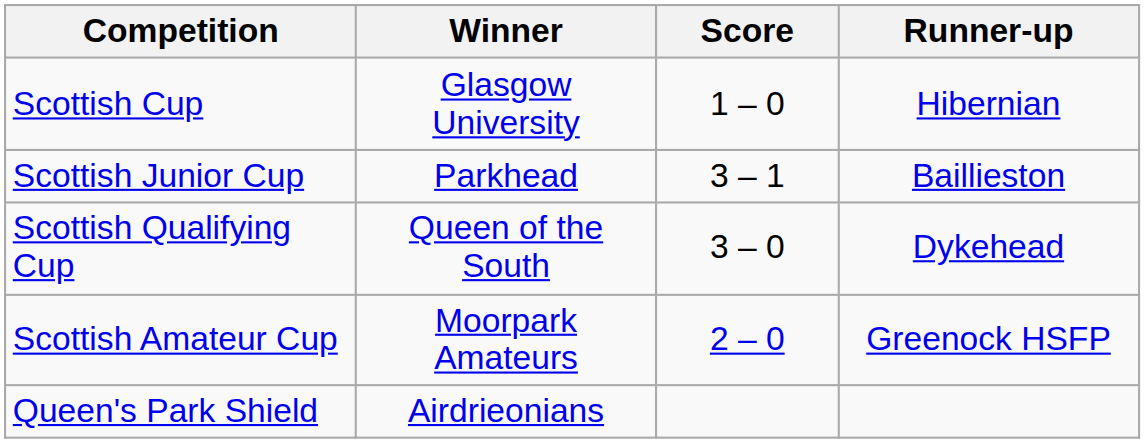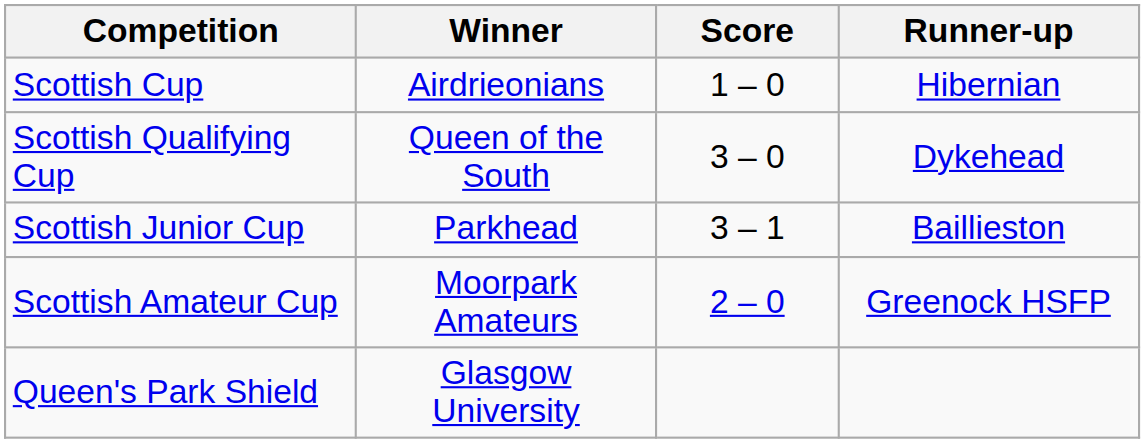(506, 103) Glasgow University -> (506, 84) Airdrieonians
rows swapped: (152, 247) <-> (158, 175)
(506, 410) Airdrieonians -> (506, 392) Glasgow University
